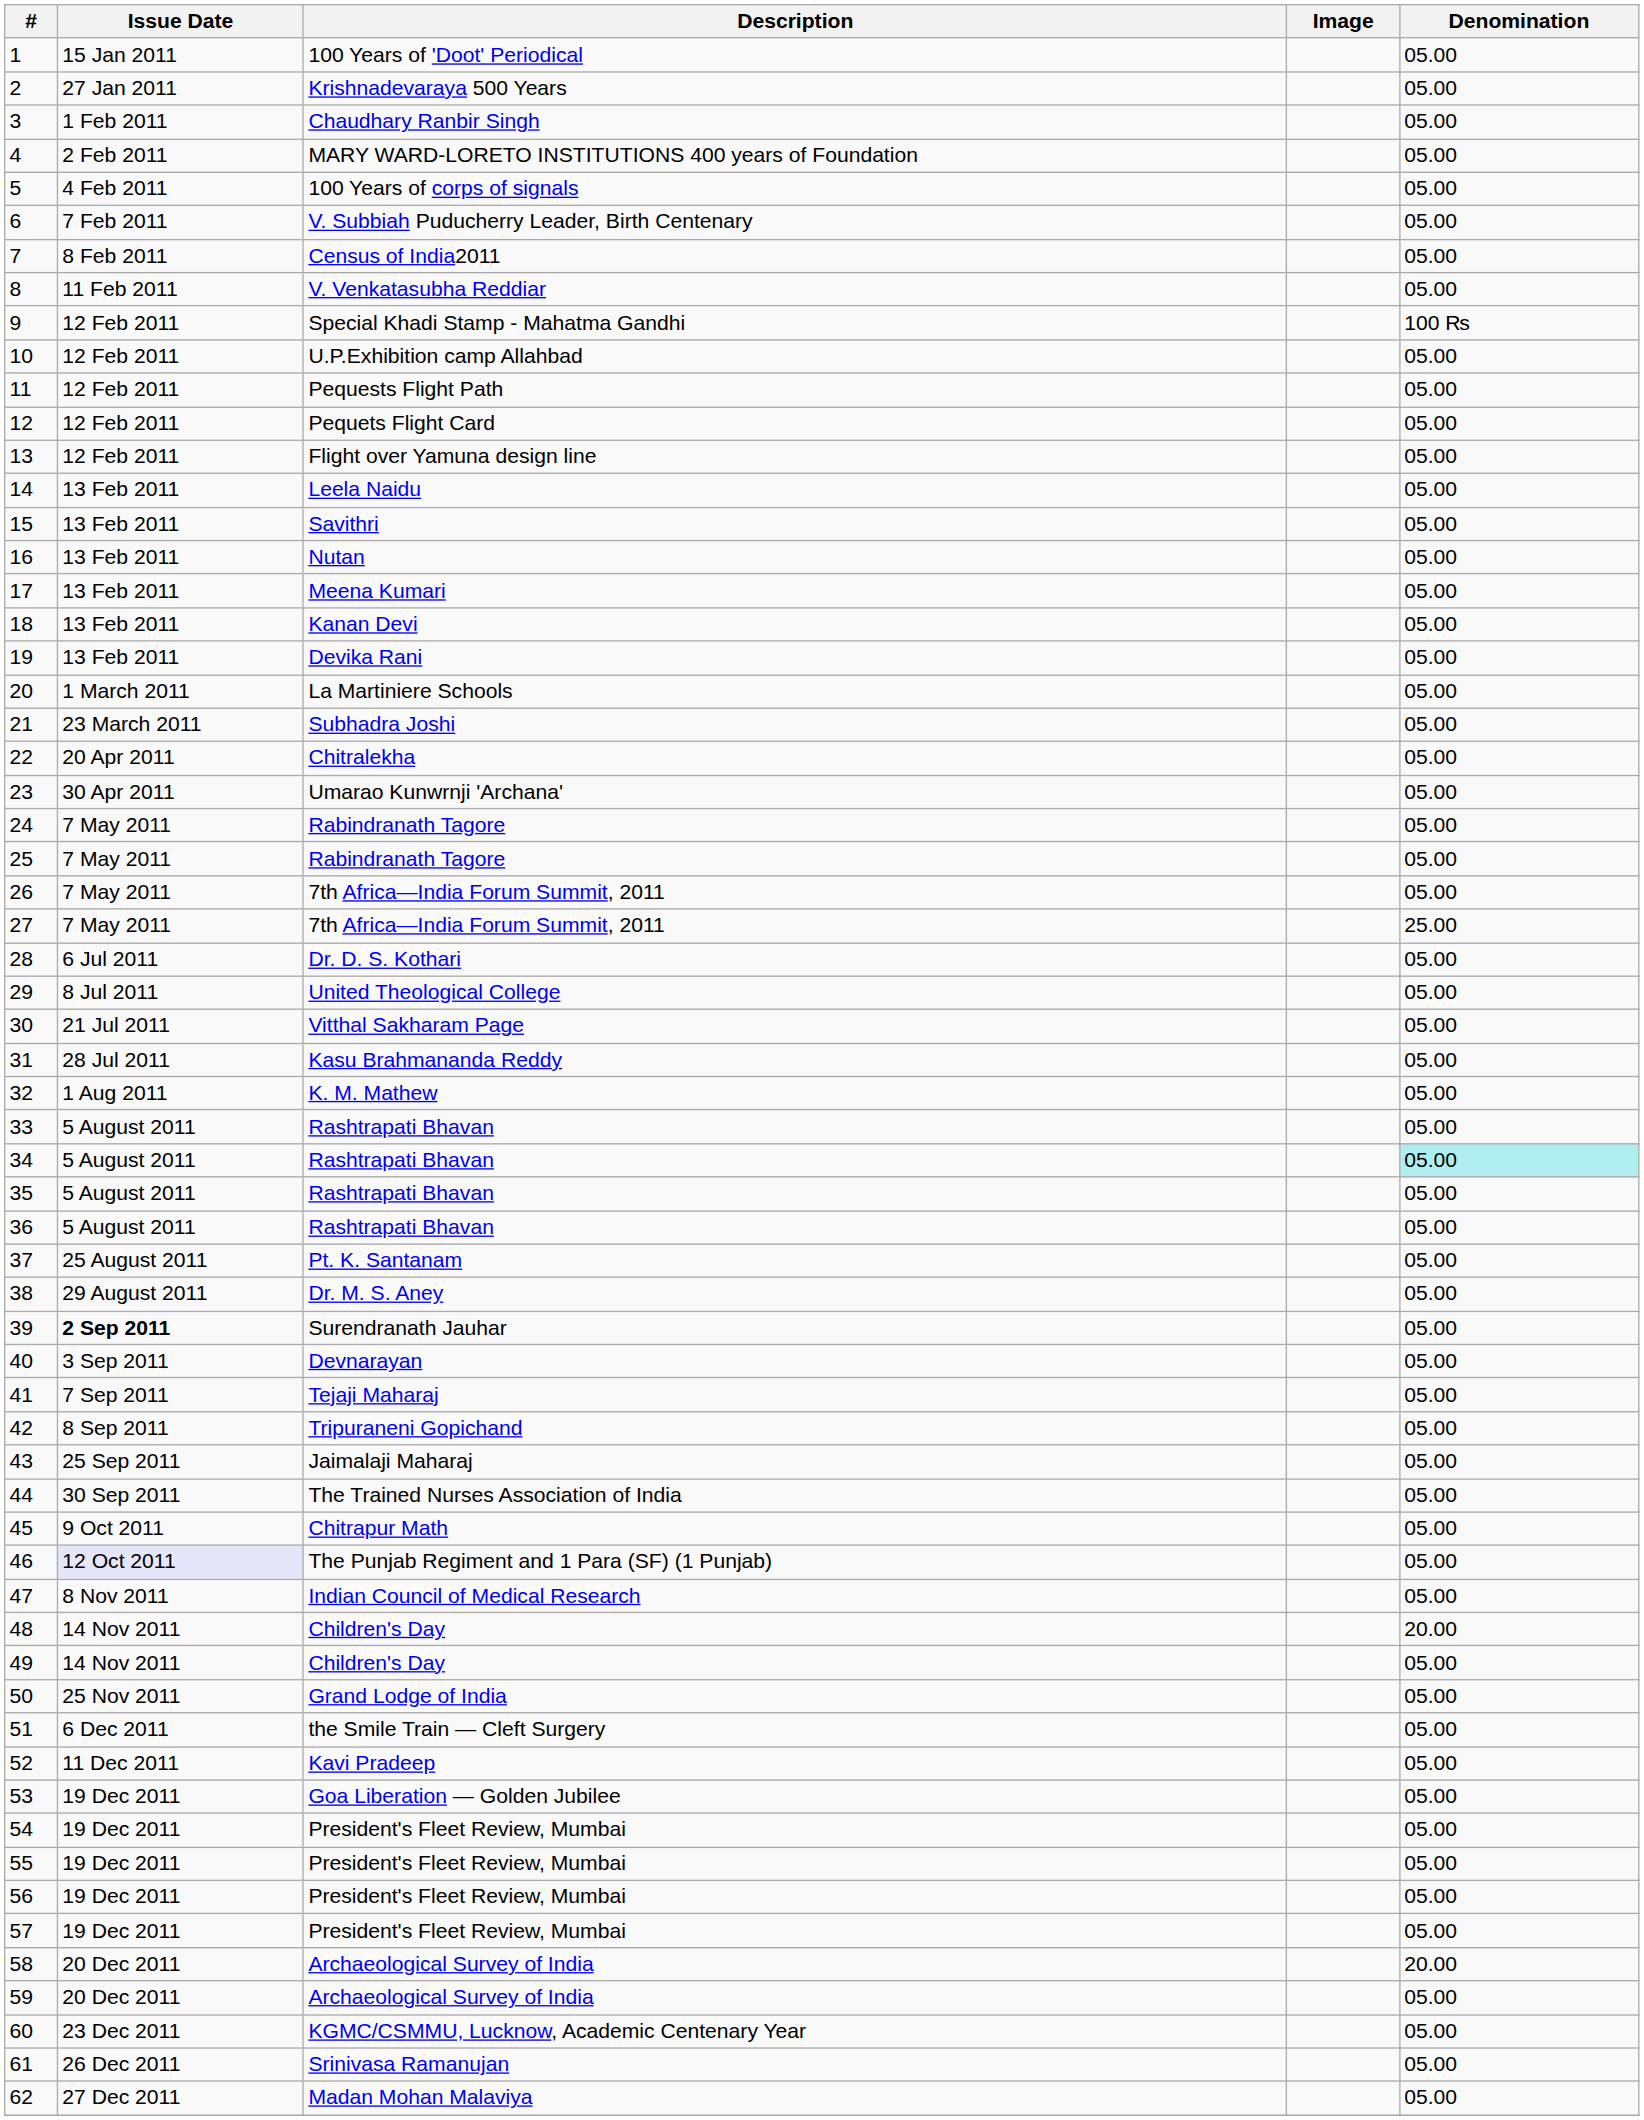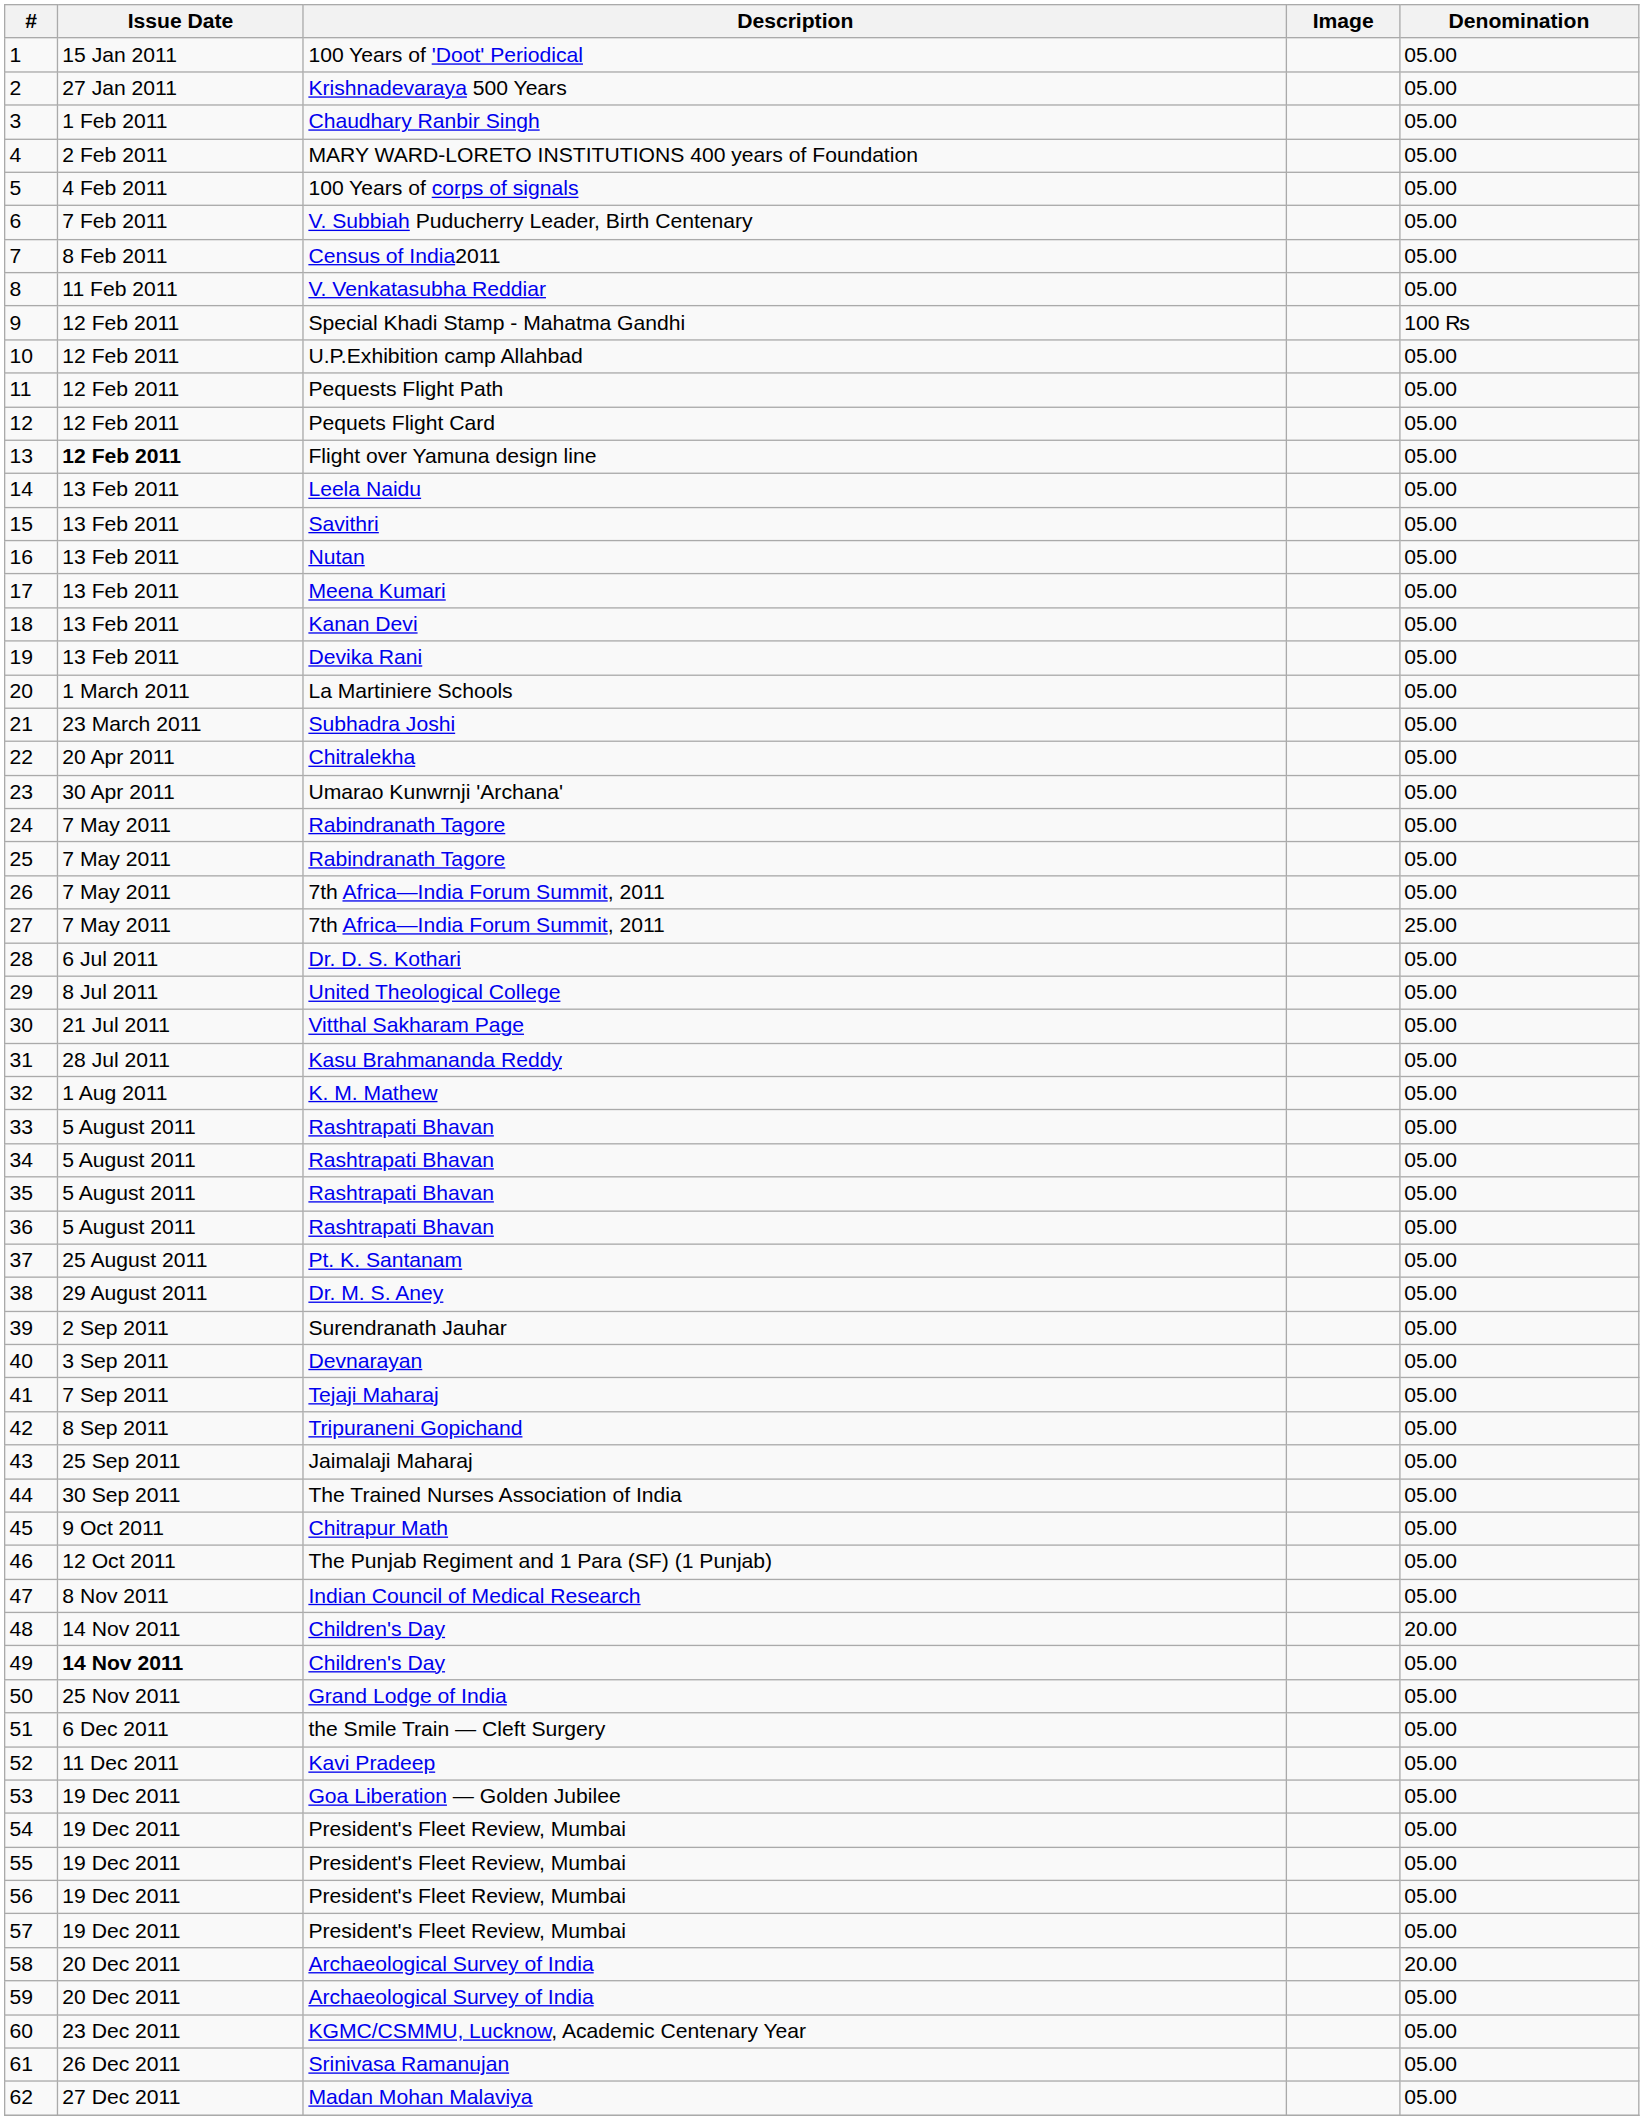(121, 456) normal -> (122, 456) bold
(1431, 1160) paleturquoise background -> (1431, 1160) no background
(116, 1327) bold -> (116, 1327) normal
(119, 1562) lavender background -> (119, 1562) no background
(121, 1662) normal -> (123, 1662) bold
